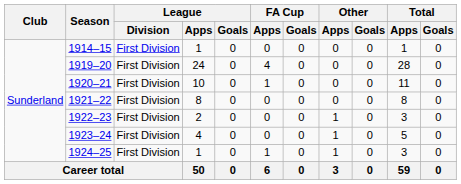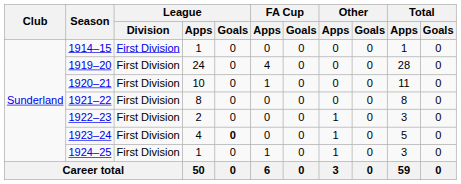(233, 135) normal -> (233, 135) bold
